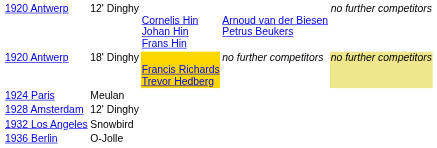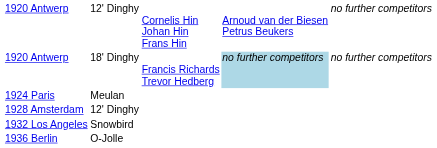(181, 75) gold background -> (181, 75) no background
(273, 58) no background -> (273, 58) lightblue background
(381, 58) khaki background -> (381, 58) no background
